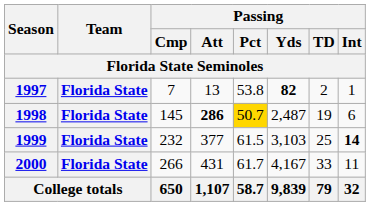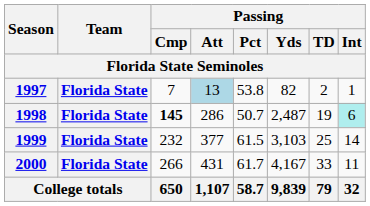(212, 90) no background -> (212, 90) lightblue background
(288, 90) bold -> (288, 90) normal
(171, 115) normal -> (171, 115) bold
(212, 115) bold -> (212, 115) normal
(250, 115) gold background -> (250, 115) no background
(352, 115) no background -> (352, 115) paleturquoise background
(352, 139) bold -> (352, 139) normal
